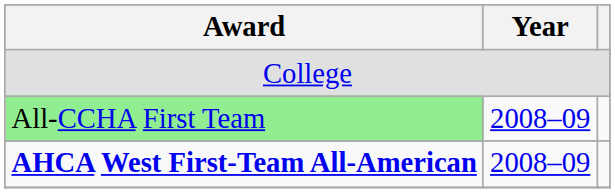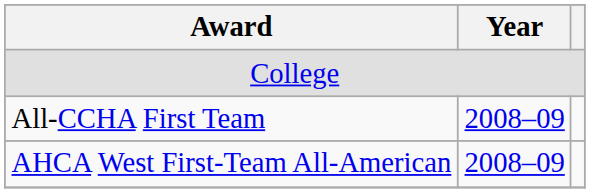(138, 118) lightgreen background -> (138, 118) no background
(244, 163) bold -> (231, 163) normal
